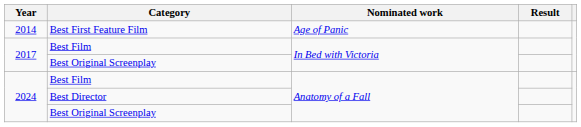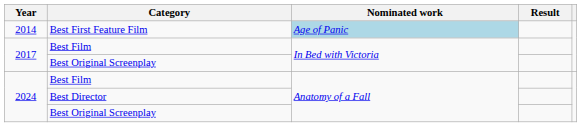(321, 29) no background -> (321, 29) lightblue background
